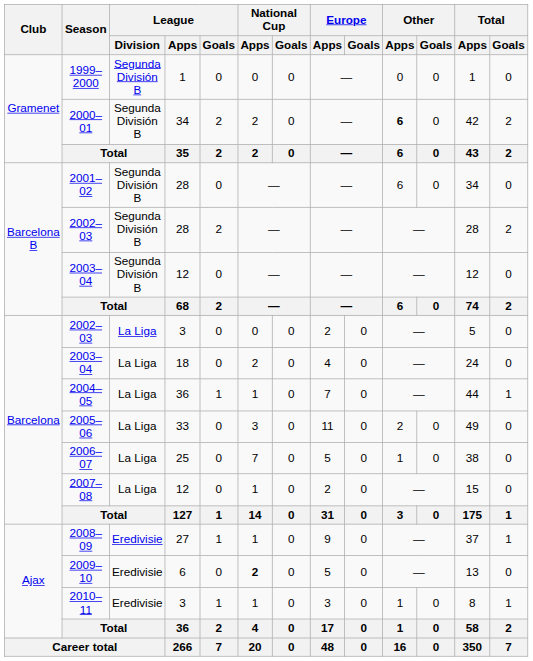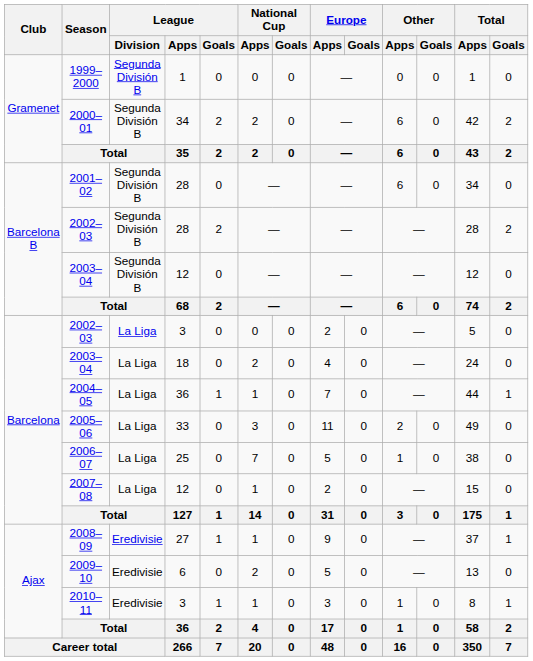(400, 121) bold -> (400, 121) normal
(255, 571) bold -> (255, 571) normal
